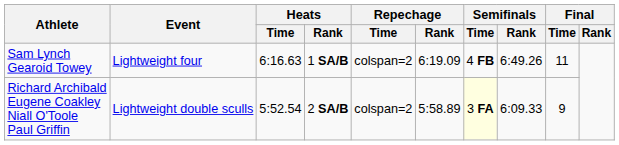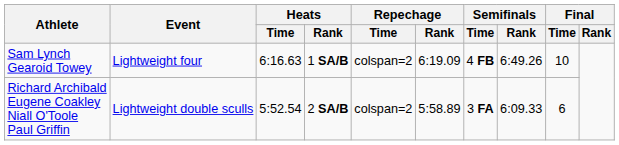(562, 61) 11 -> (562, 61) 10
(480, 109) lightyellow background -> (480, 109) no background
(562, 109) 9 -> (562, 109) 6
